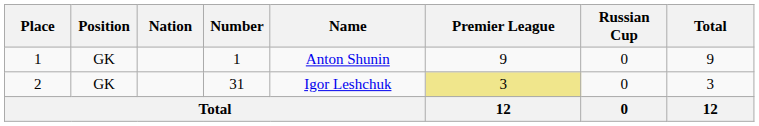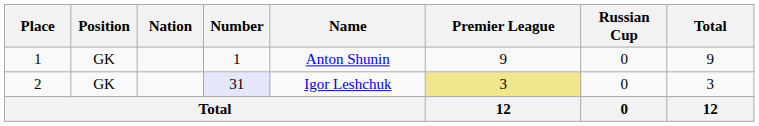(237, 84) no background -> (237, 84) lavender background
